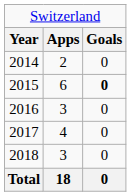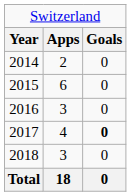(104, 86) bold -> (104, 86) normal
(104, 132) normal -> (104, 132) bold
